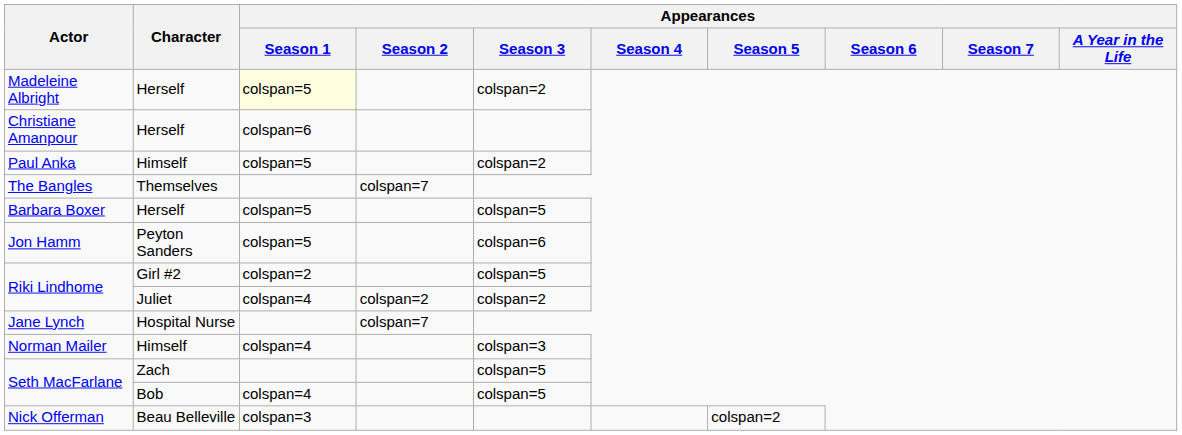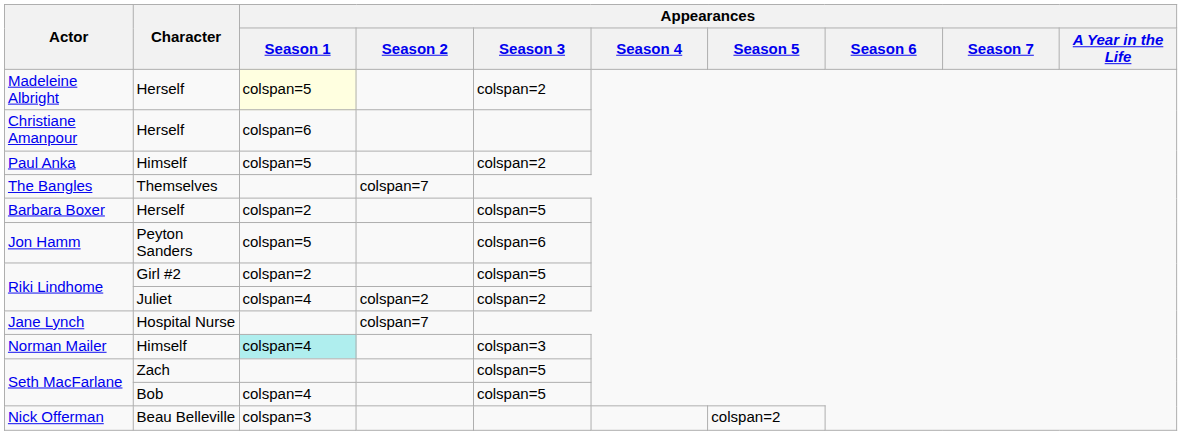(277, 210) colspan=5 -> (277, 210) colspan=2
(277, 346) no background -> (277, 346) paleturquoise background
